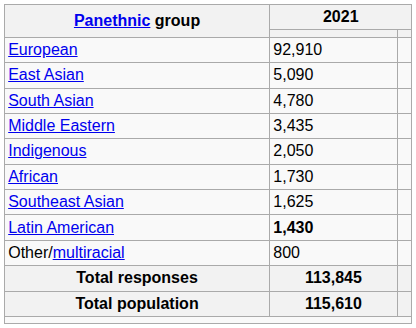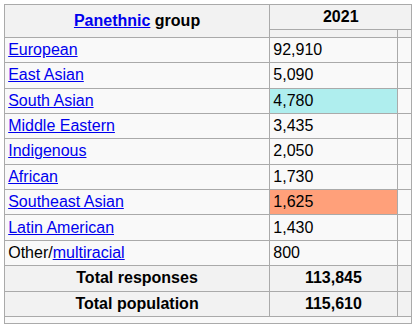(293, 100) no background -> (293, 100) paleturquoise background
(293, 202) no background -> (293, 202) lightsalmon background
(293, 227) bold -> (293, 227) normal
